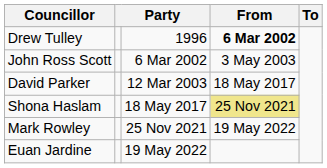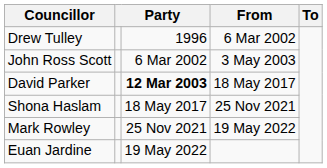(259, 38) bold -> (260, 38) normal
(167, 83) normal -> (167, 83) bold
(255, 106) khaki background -> (255, 106) no background
